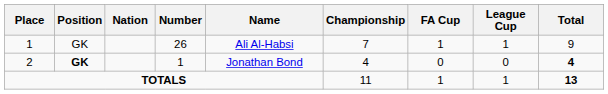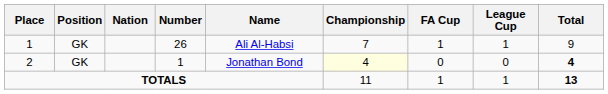(80, 62) bold -> (80, 62) normal
(366, 62) no background -> (366, 62) lightyellow background
